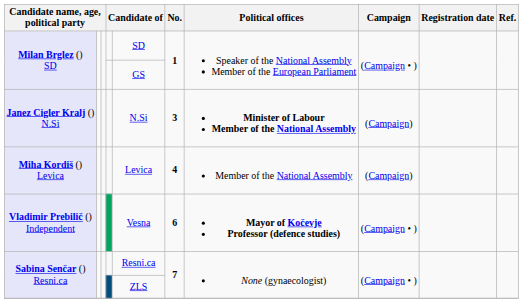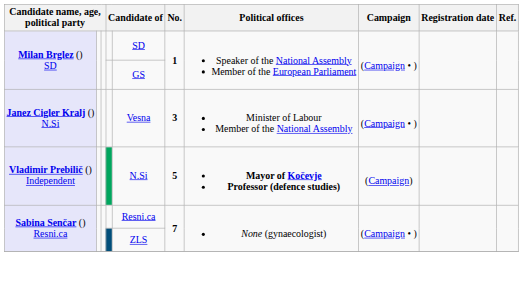(139, 118) N.Si -> (139, 118) Vesna
(271, 124) bold -> (271, 124) normal
(389, 123) (Campaign) -> (389, 123) (Campaign • )
- row: (50, 170)
(139, 222) Vesna -> (139, 176) N.Si
(175, 222) 6 -> (175, 176) 5
(389, 228) (Campaign • ) -> (389, 181) (Campaign)
